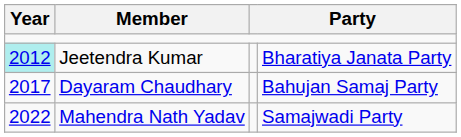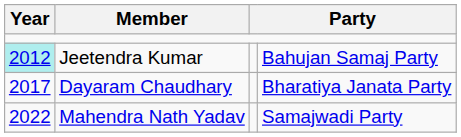(357, 57) Bharatiya Janata Party -> (350, 57) Bahujan Samaj Party
(350, 87) Bahujan Samaj Party -> (357, 87) Bharatiya Janata Party
